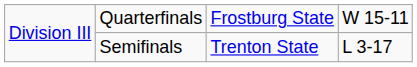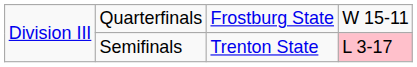(367, 47) no background -> (367, 47) pink background
